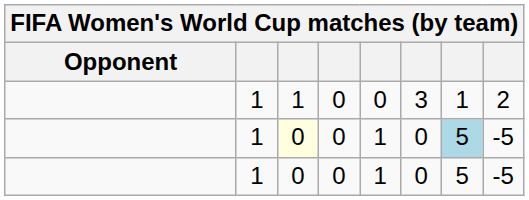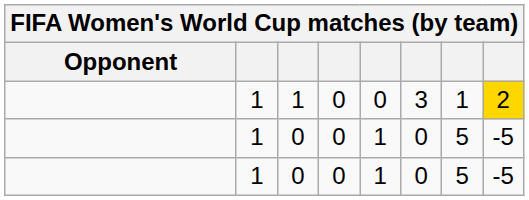(503, 99) no background -> (503, 99) gold background
(298, 137) lightyellow background -> (298, 137) no background
(462, 137) lightblue background -> (462, 137) no background
